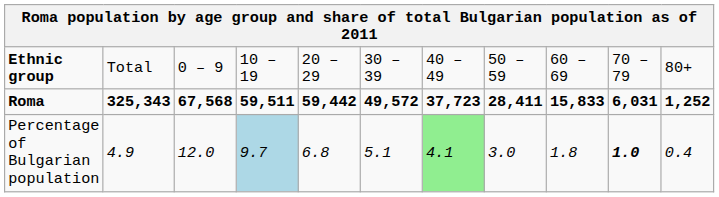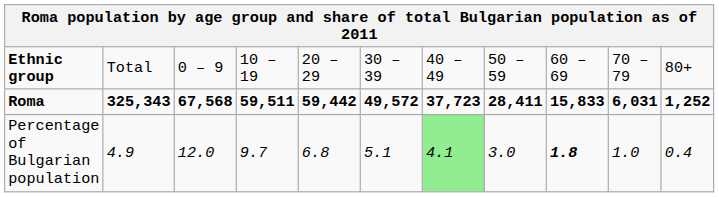(254, 153) lightblue background -> (254, 153) no background
(564, 153) normal -> (564, 153) bold
(626, 153) bold -> (626, 153) normal
